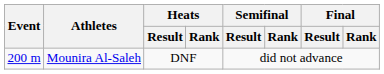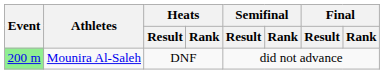(24, 58) no background -> (24, 58) lightgreen background
